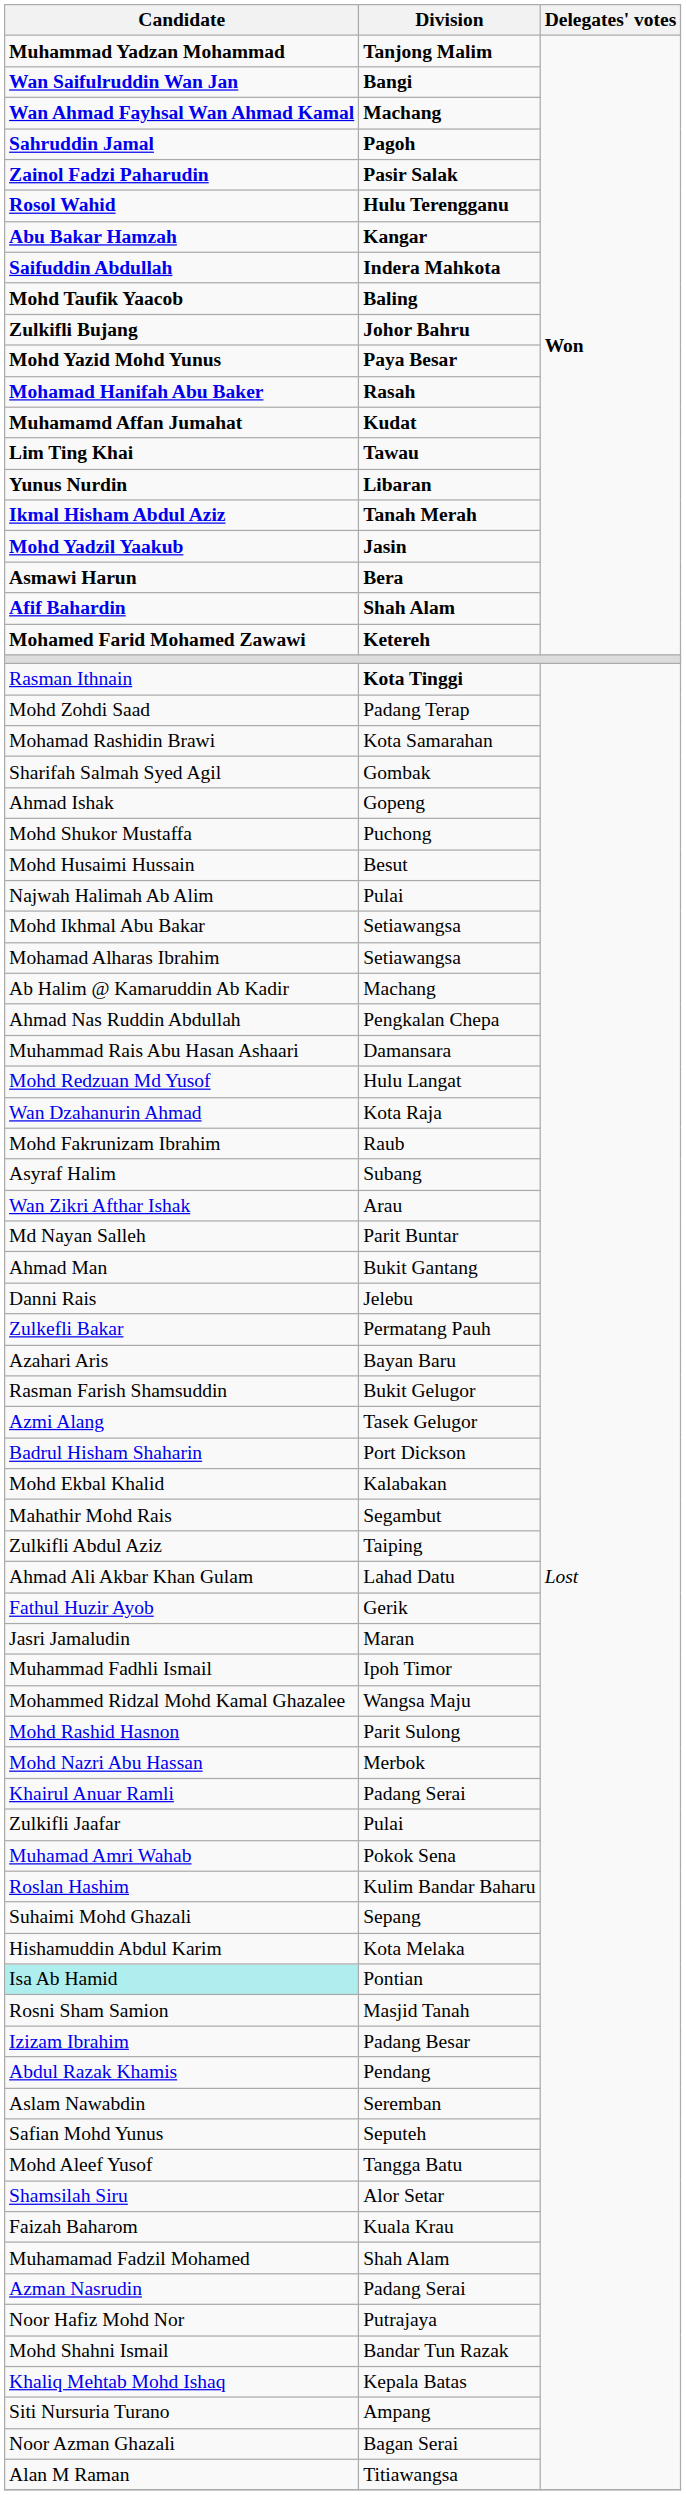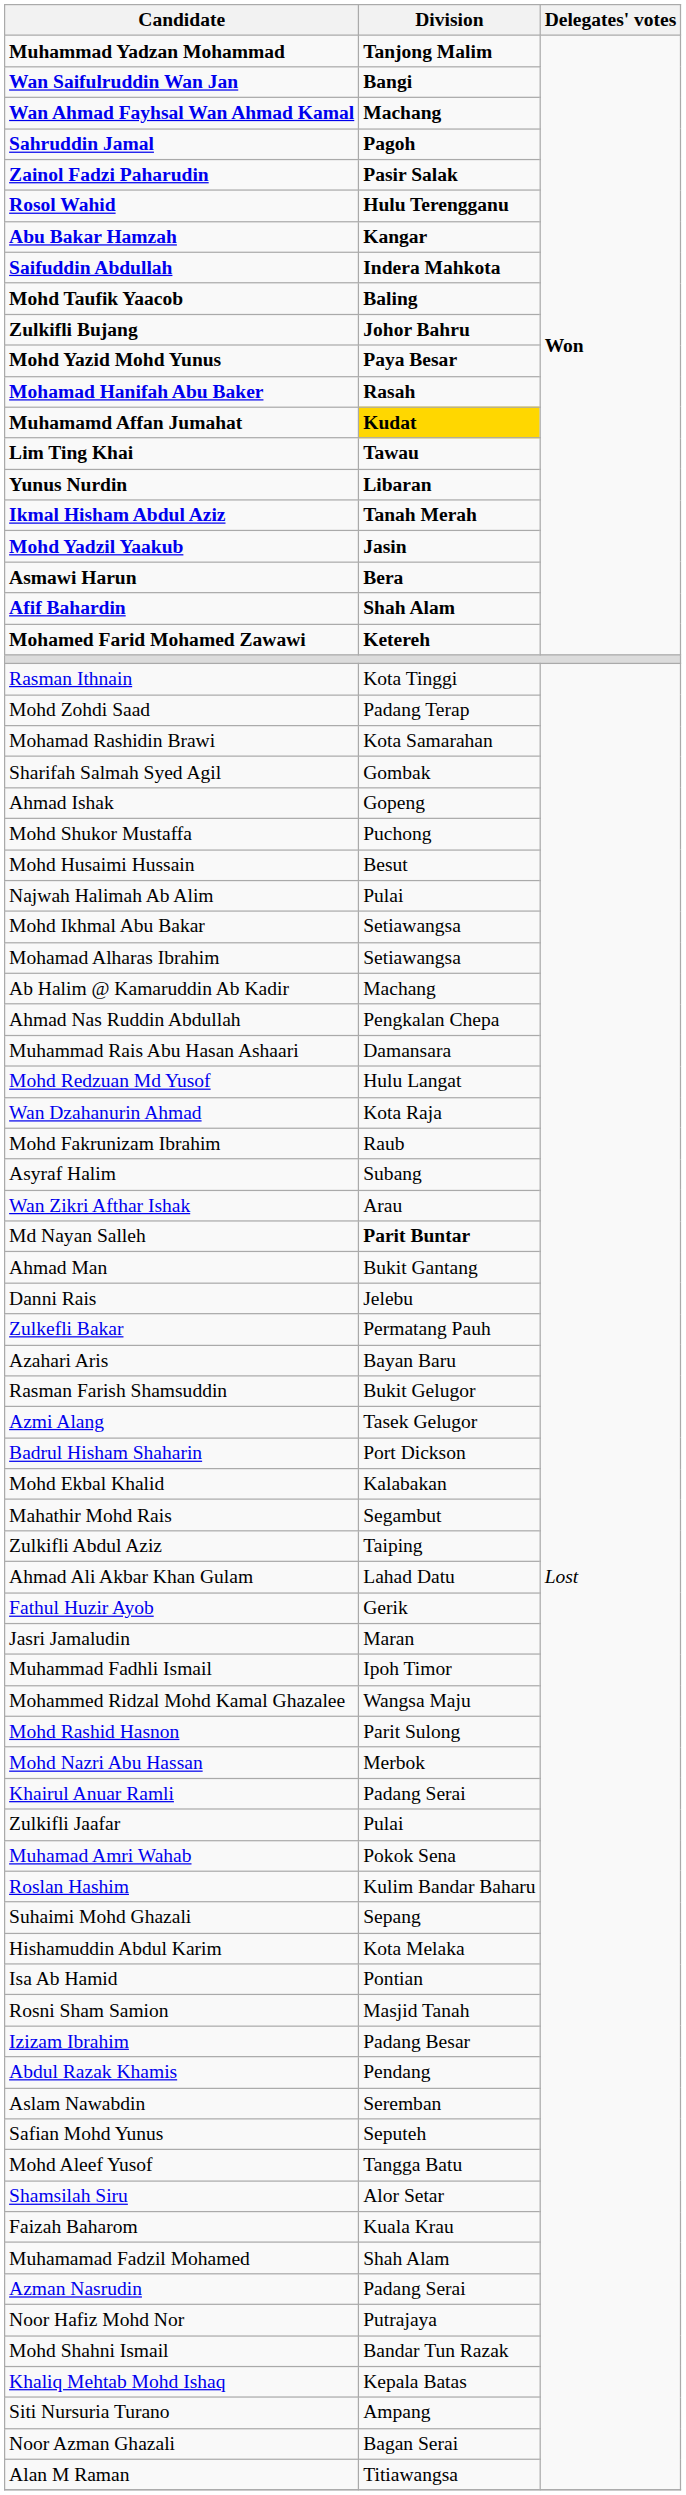(390, 422) no background -> (390, 422) gold background
(413, 679) bold -> (410, 679) normal
(411, 1236) normal -> (417, 1236) bold
(63, 1979) paleturquoise background -> (63, 1979) no background
